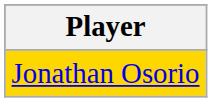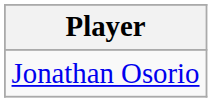(106, 73) gold background -> (106, 73) no background
